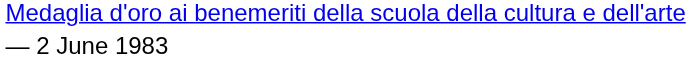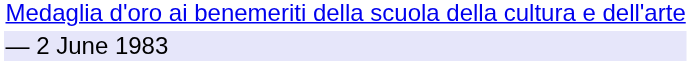(87, 45) no background -> (87, 45) lavender background
